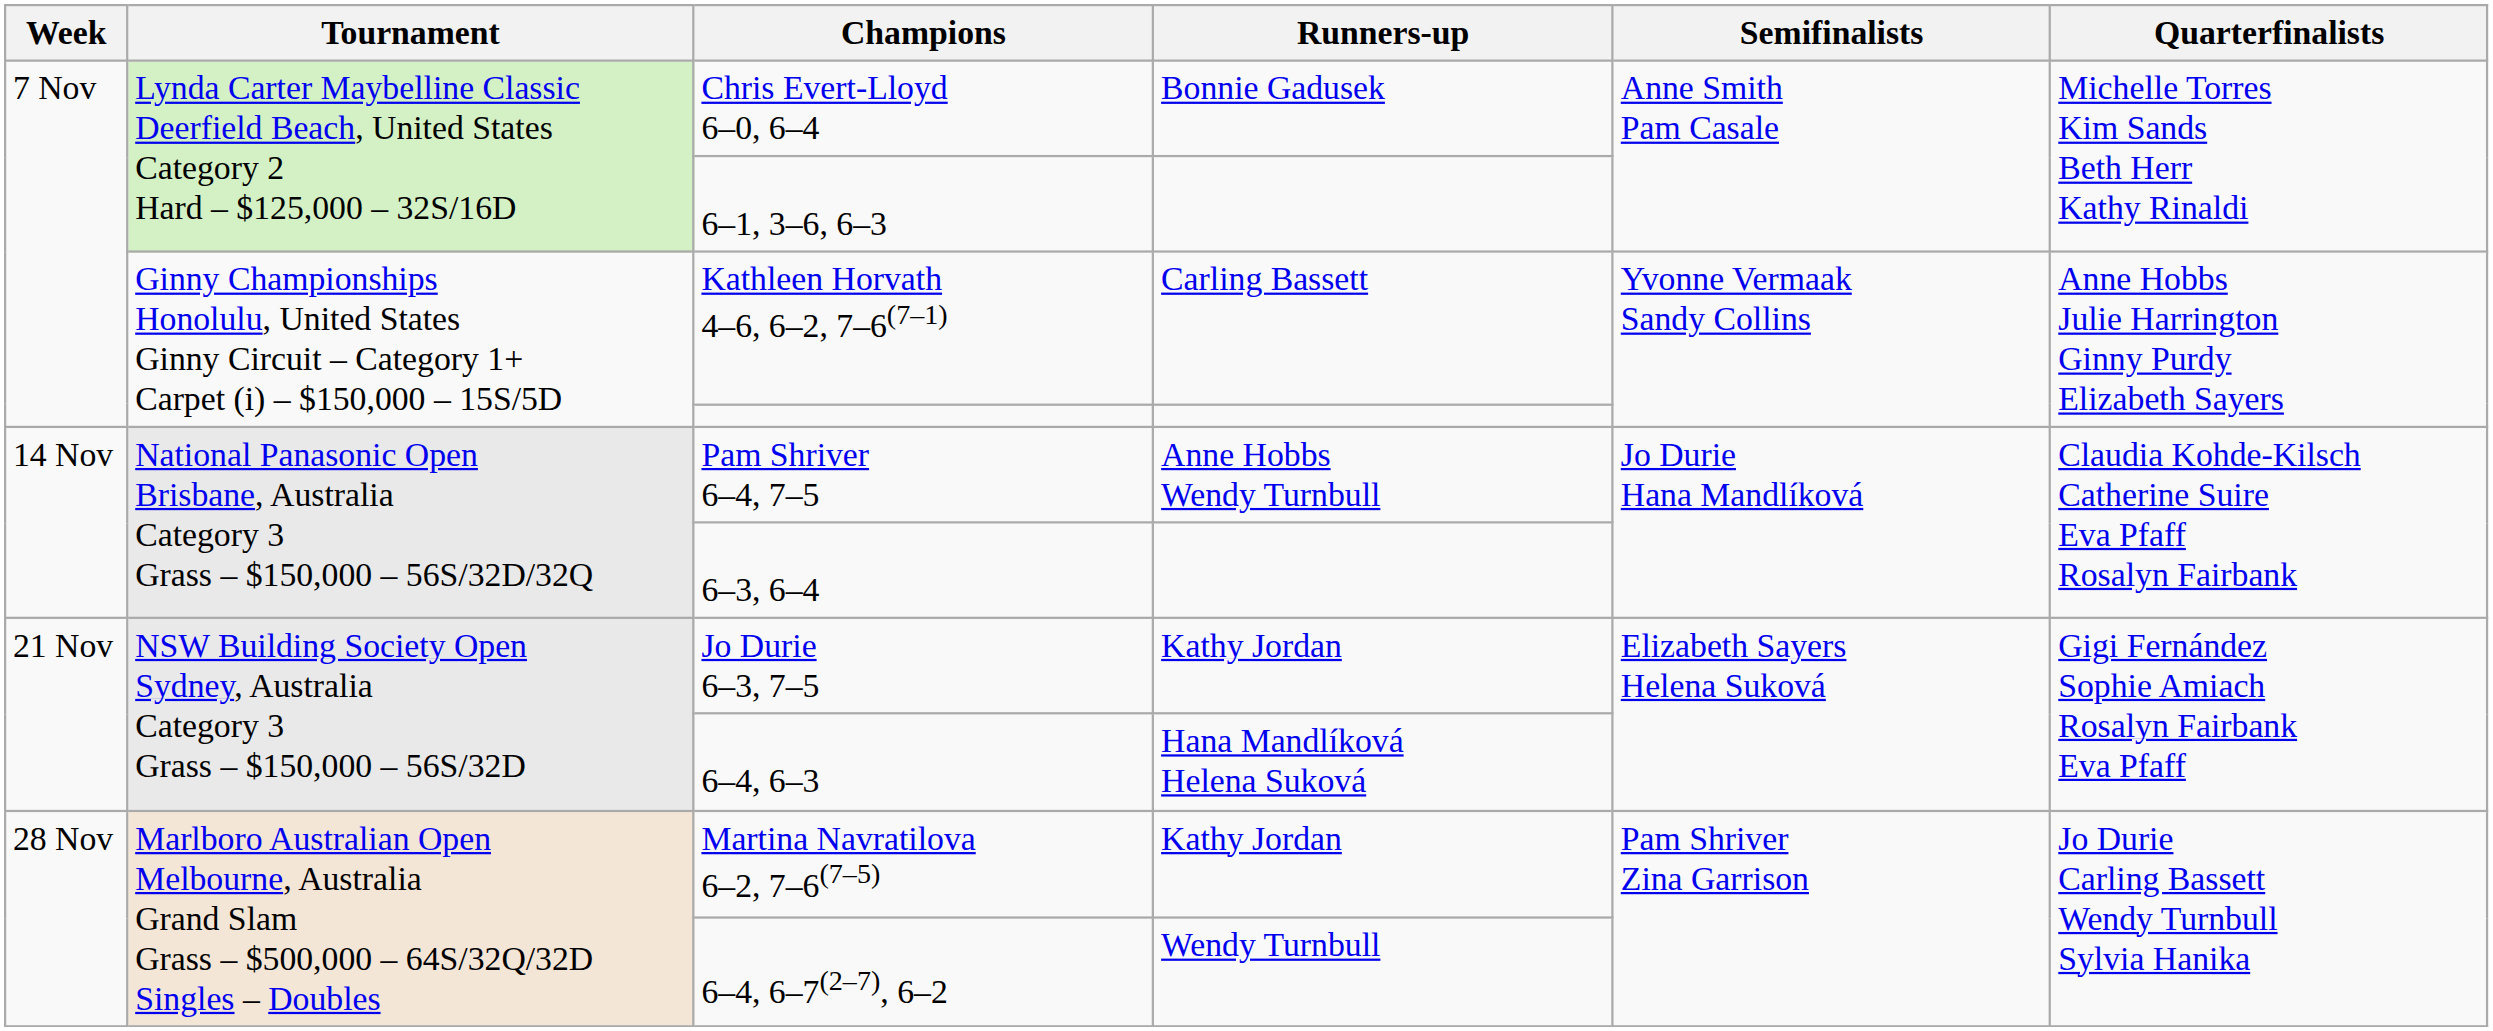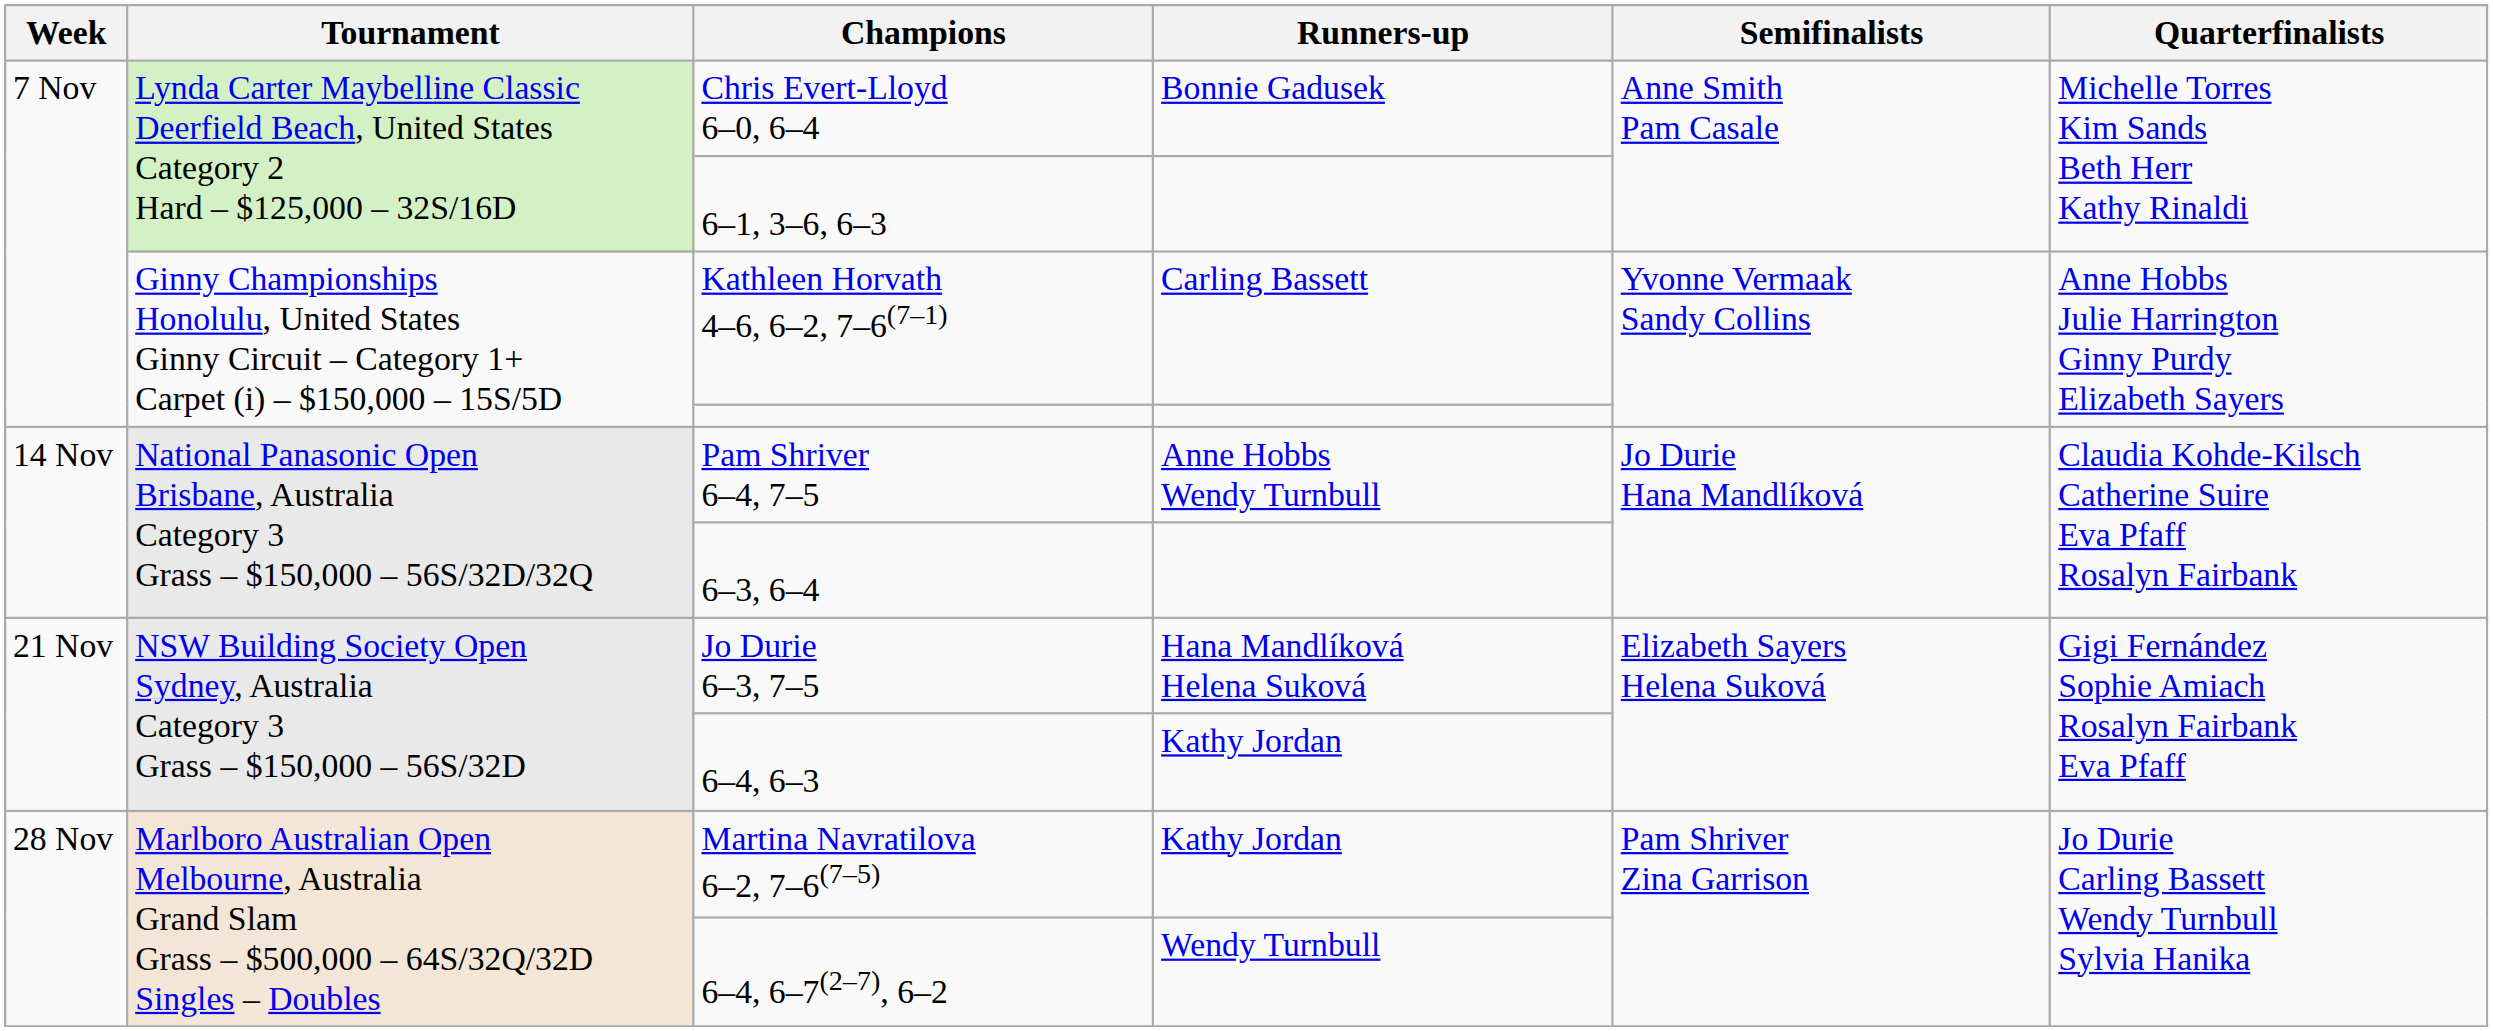(1251, 646) Kathy Jordan -> (1282, 666) Hana Mandlíková Helena Suková
(1282, 761) Hana Mandlíková Helena Suková -> (1251, 741) Kathy Jordan
